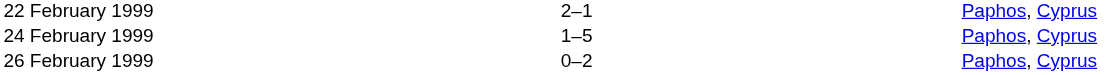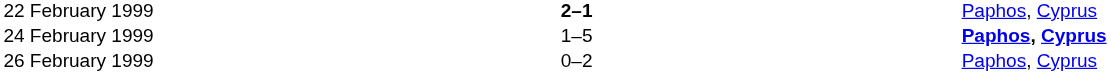(577, 10) normal -> (577, 10) bold
(1029, 35) normal -> (1034, 35) bold
